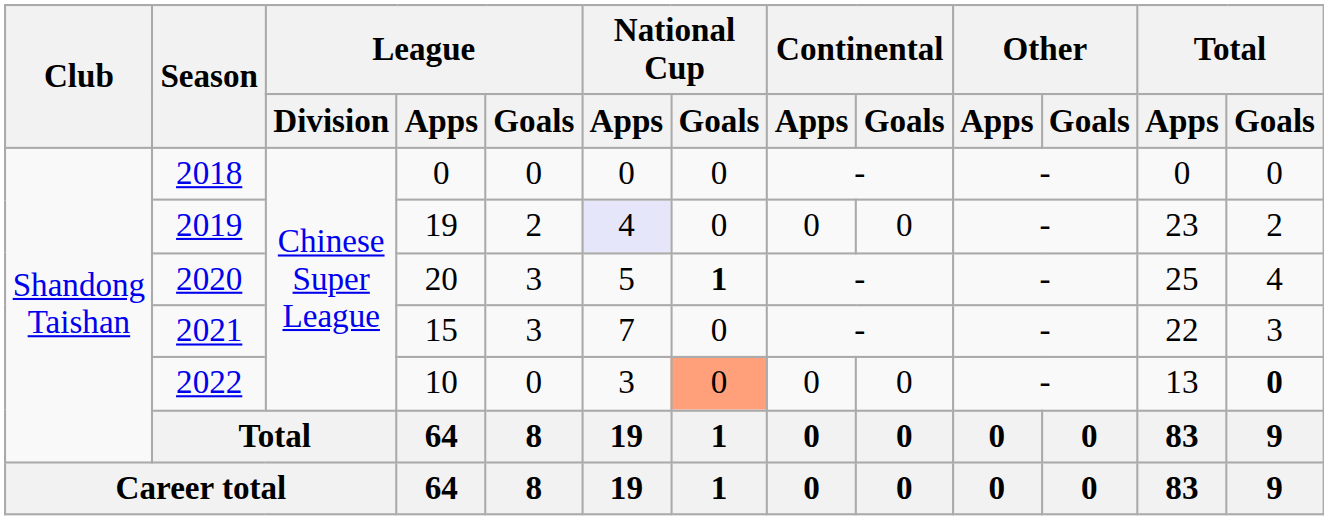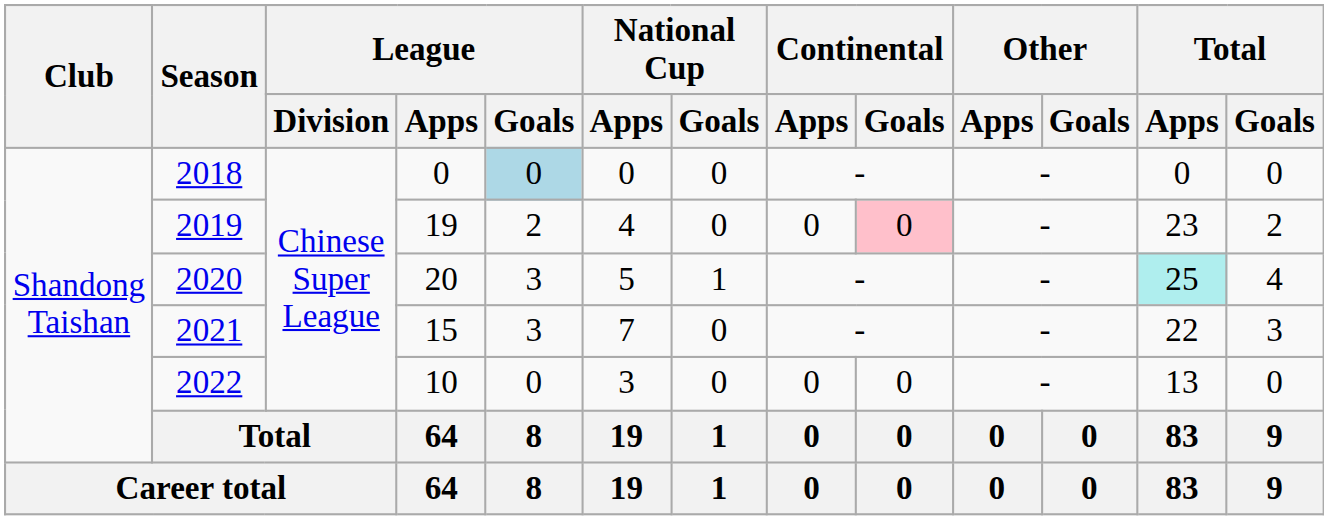(534, 173) no background -> (534, 173) lightblue background
(626, 225) lavender background -> (626, 225) no background
(904, 225) no background -> (904, 225) pink background
(719, 278) bold -> (719, 278) normal
(1182, 278) no background -> (1182, 278) paleturquoise background
(719, 383) lightsalmon background -> (719, 383) no background
(1275, 383) bold -> (1275, 383) normal
